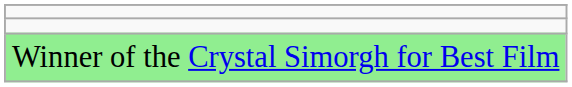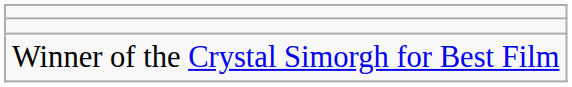(286, 56) lightgreen background -> (286, 56) no background
